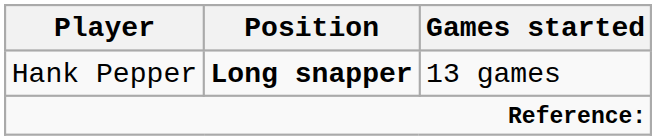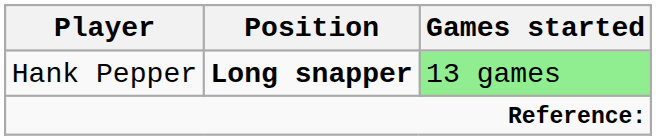(494, 74) no background -> (494, 74) lightgreen background
